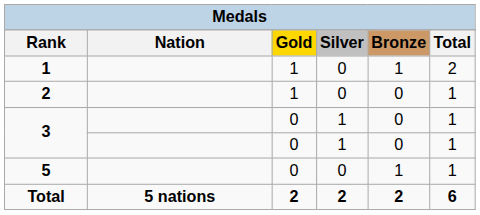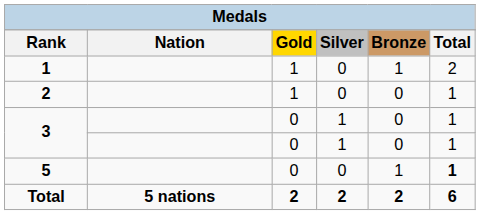(452, 171) normal -> (452, 171) bold
